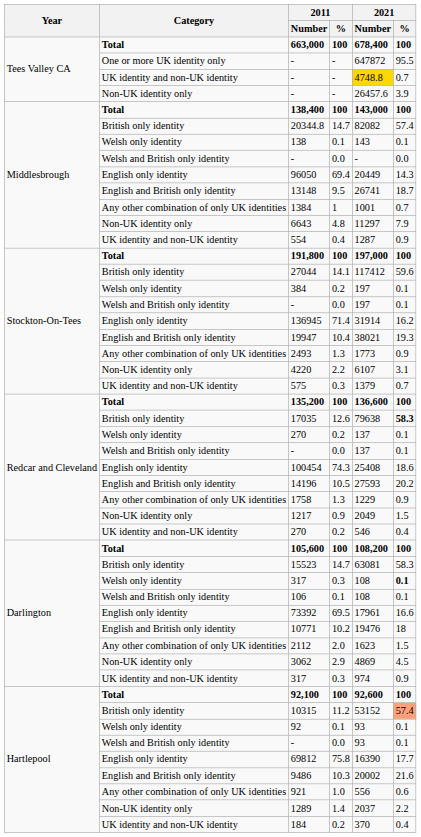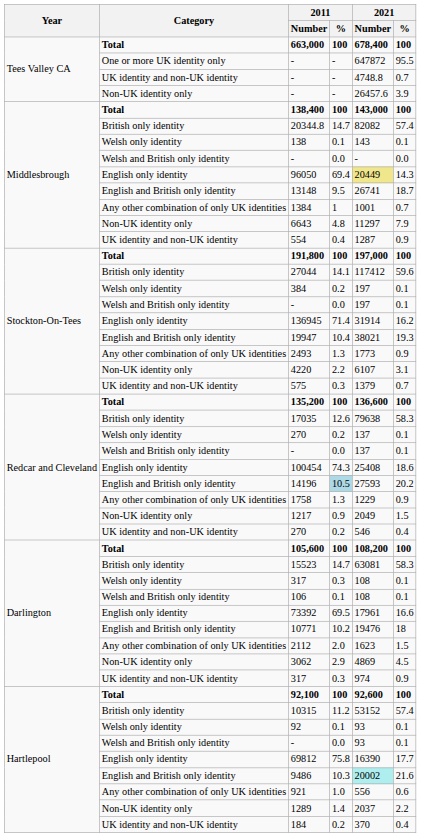(369, 77) gold background -> (369, 77) no background
(367, 175) no background -> (367, 175) khaki background
(405, 418) bold -> (405, 418) normal
(341, 483) no background -> (341, 483) lightblue background
(402, 581) bold -> (402, 581) normal
(405, 710) lightsalmon background -> (405, 710) no background
(367, 775) no background -> (367, 775) paleturquoise background
